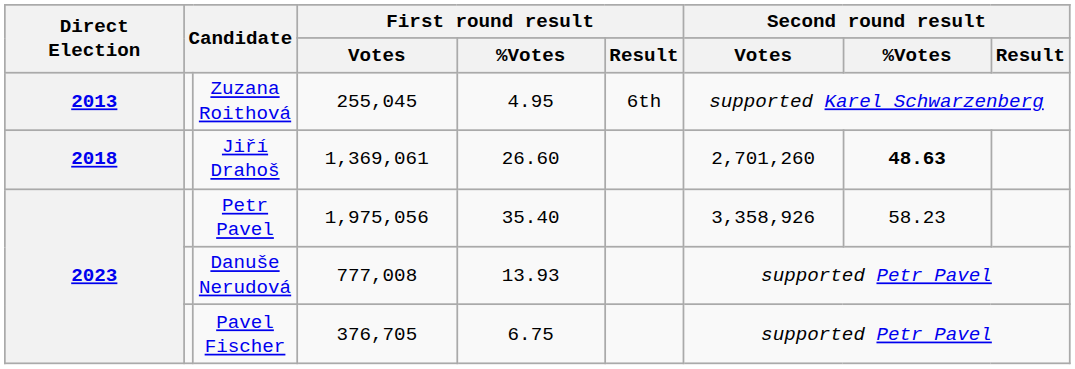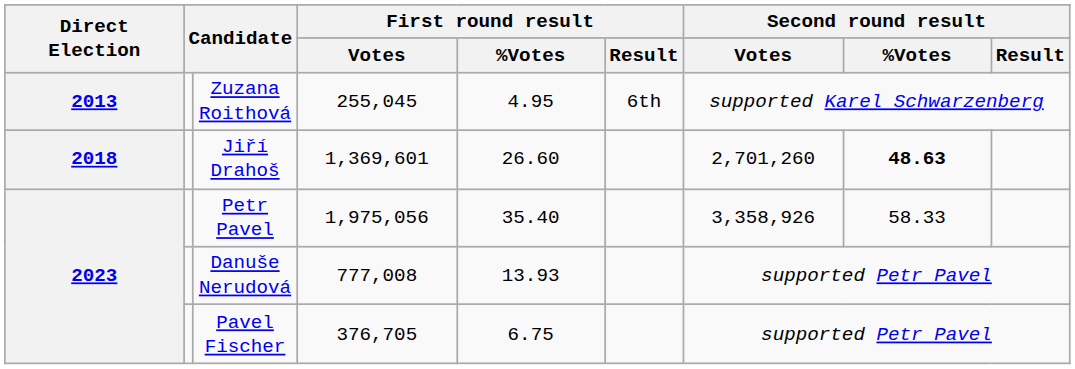(377, 160) 1,369,061 -> (377, 160) 1,369,601
(917, 218) 58.23 -> (917, 218) 58.33
